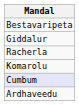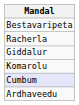(27, 39) Giddalur -> (27, 39) Racherla
(27, 53) Racherla -> (27, 53) Giddalur
